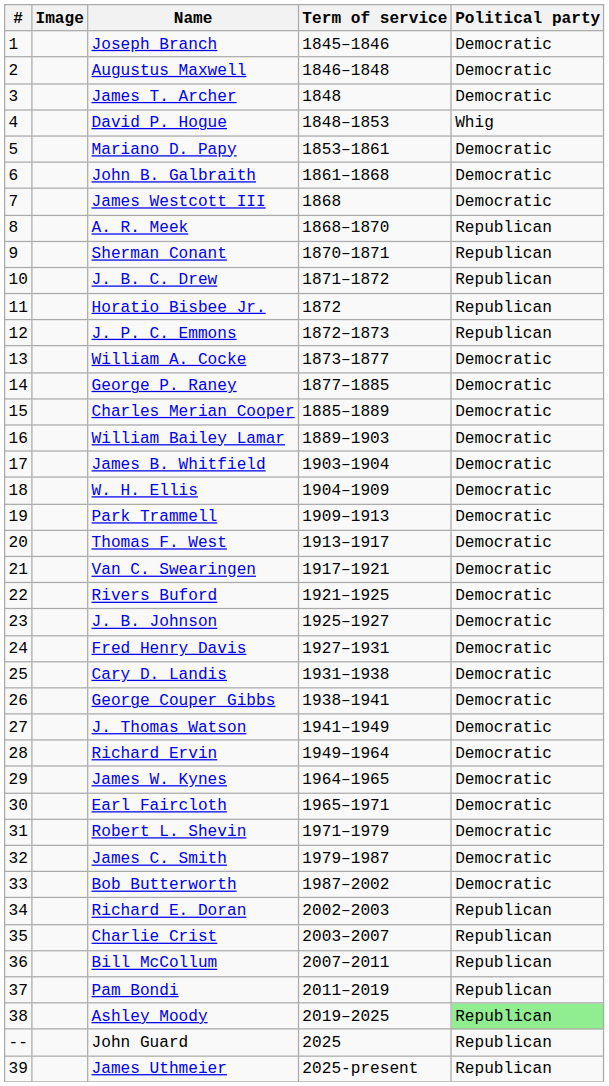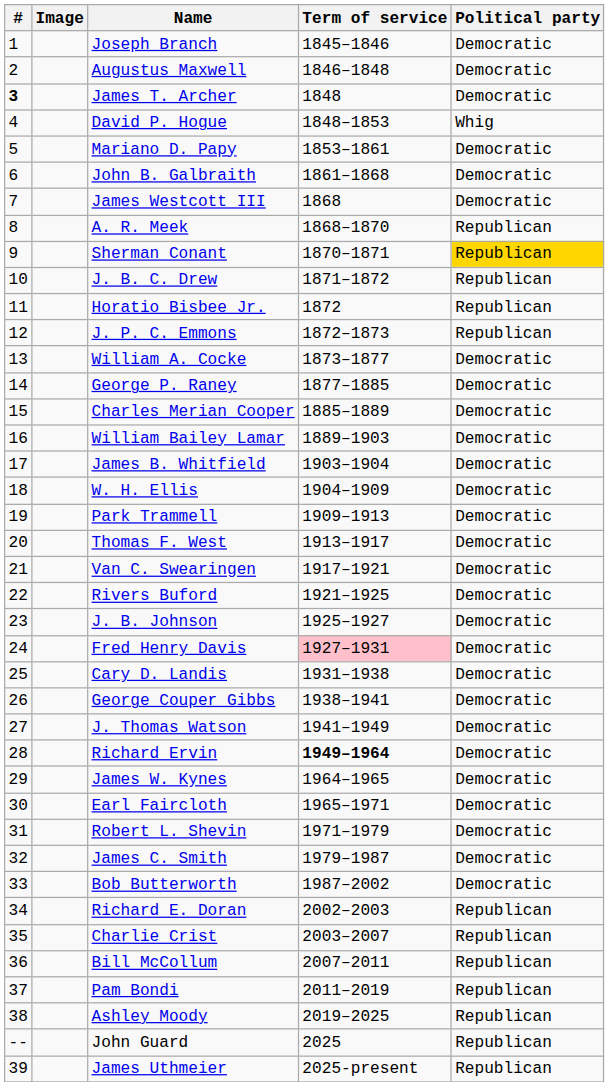(13, 97) normal -> (13, 97) bold
(504, 254) no background -> (504, 254) gold background
(346, 648) no background -> (346, 648) pink background
(346, 753) normal -> (346, 753) bold
(504, 1016) lightgreen background -> (504, 1016) no background
